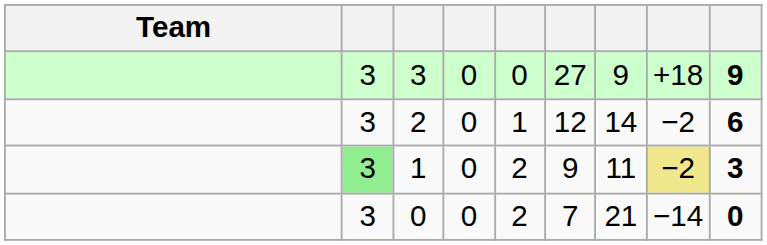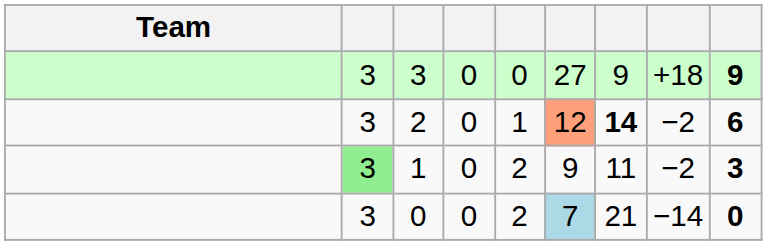(570, 121) no background -> (570, 121) lightsalmon background
(621, 121) normal -> (621, 121) bold
(678, 168) khaki background -> (678, 168) no background
(570, 215) no background -> (570, 215) lightblue background
